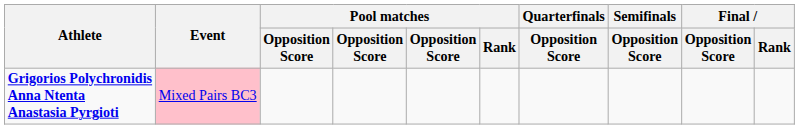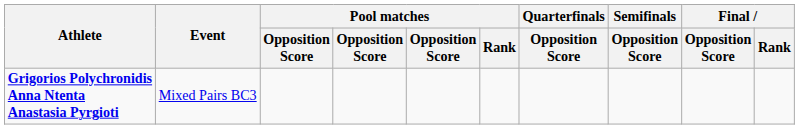(208, 96) pink background -> (208, 96) no background
